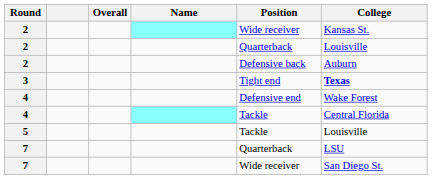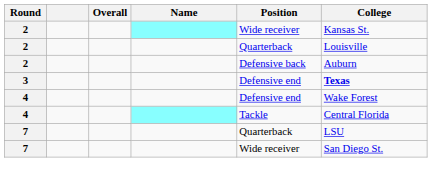(260, 81) Tight end -> (270, 81) Defensive end
- row: (25, 132)
